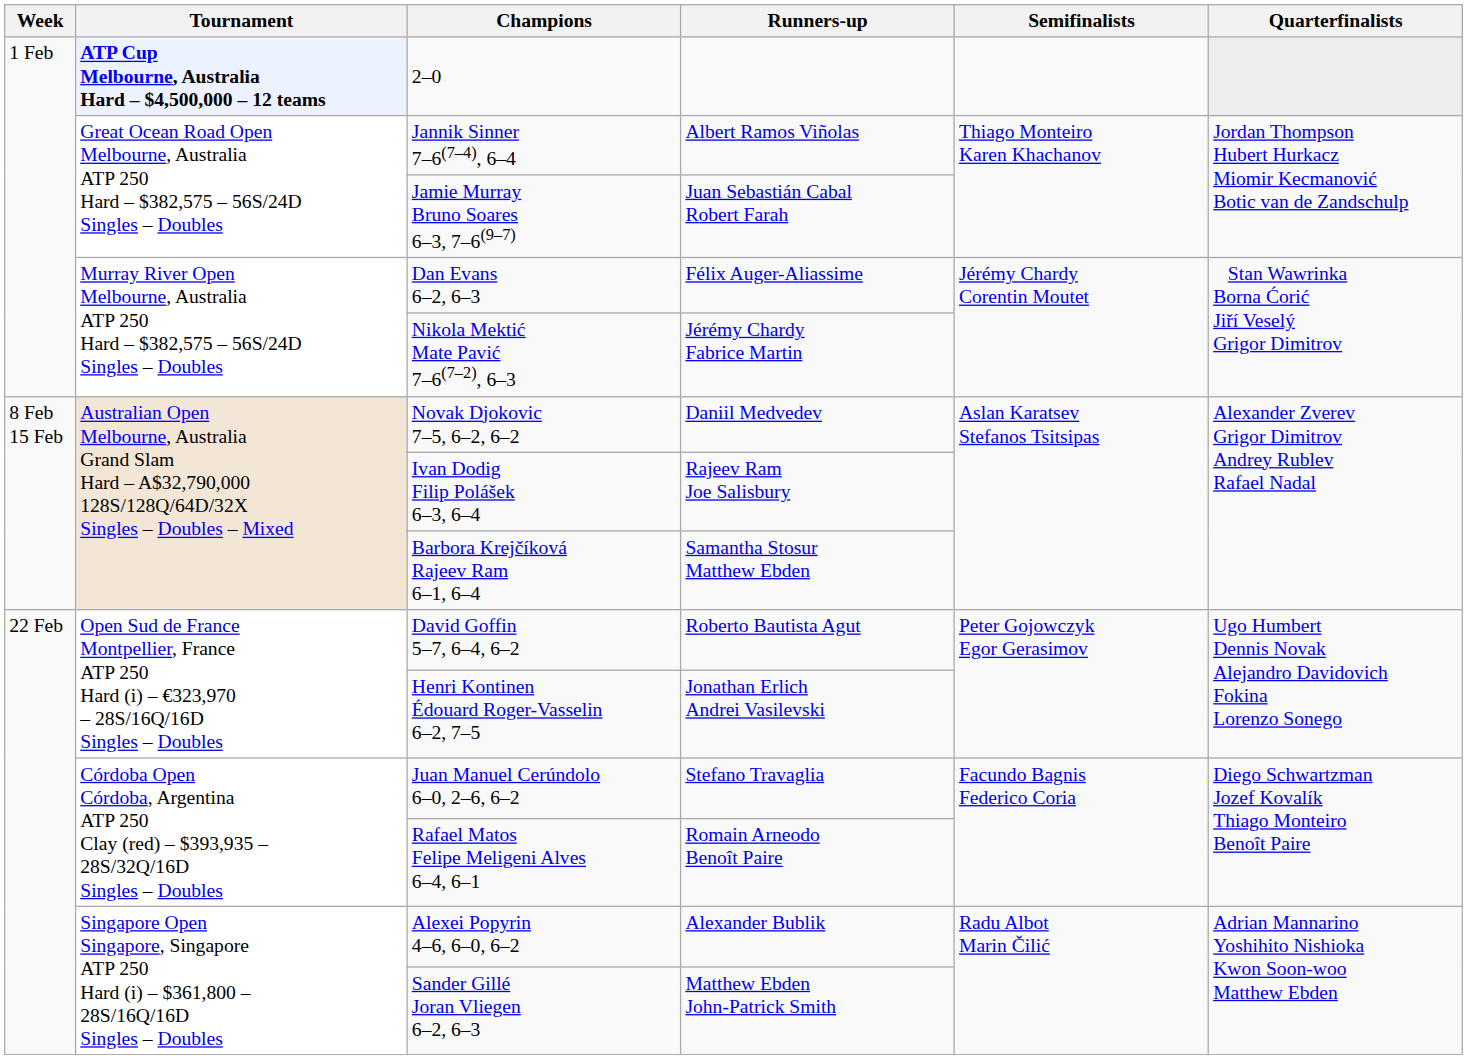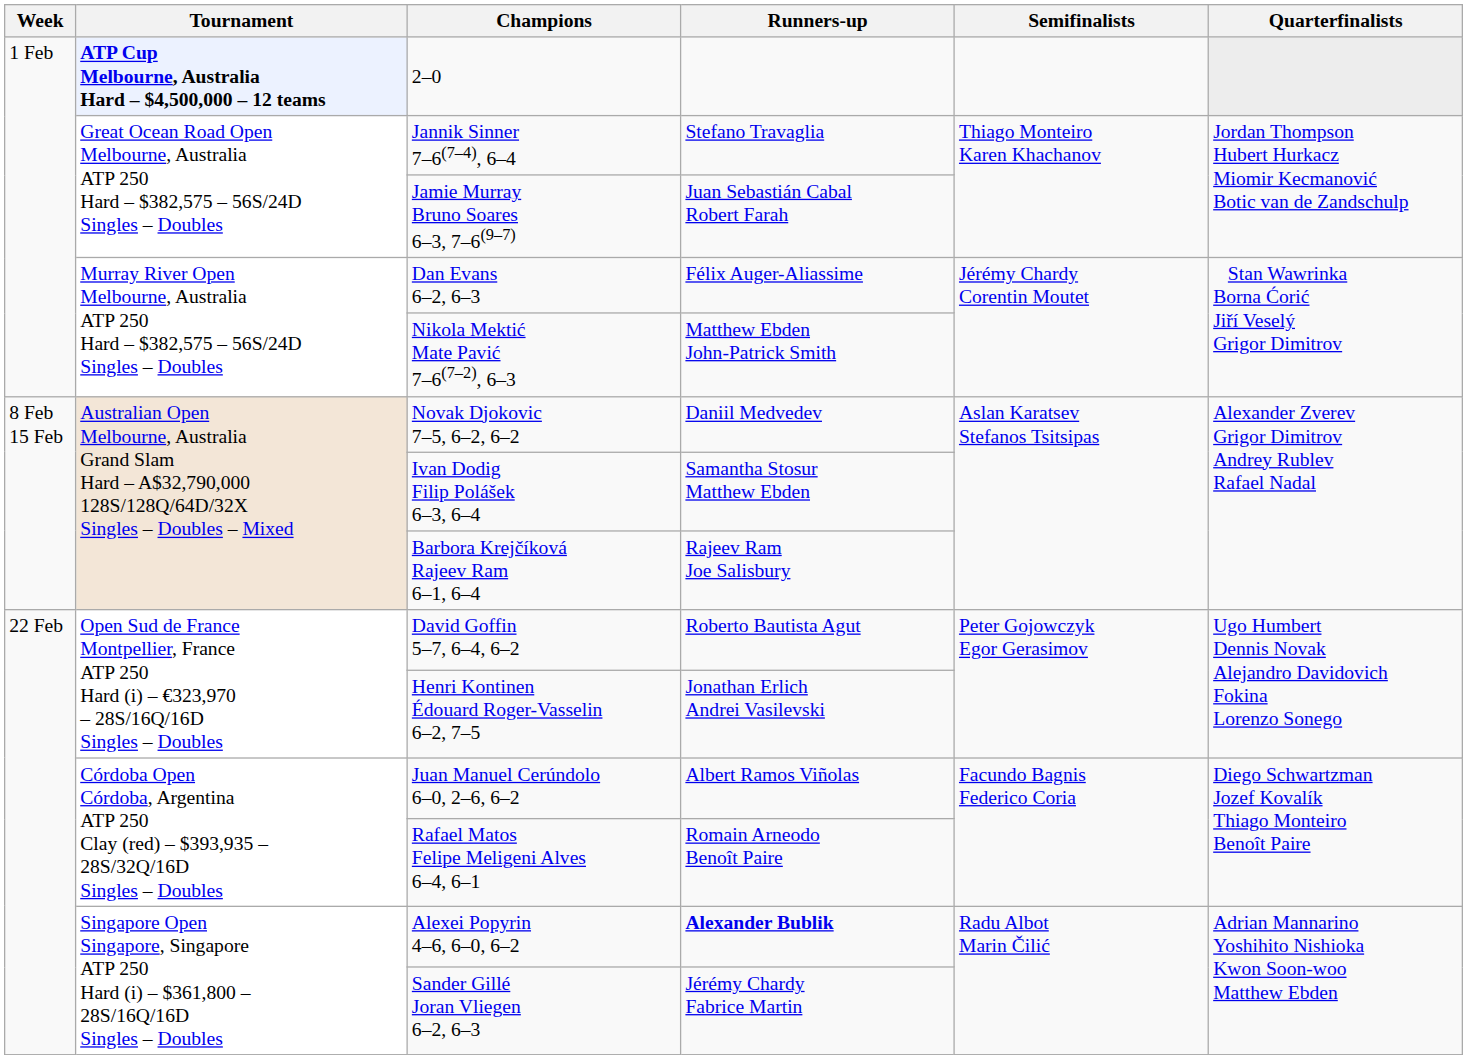(772, 131) Albert Ramos Viñolas -> (755, 131) Stefano Travaglia
(745, 341) Jérémy Chardy Fabrice Martin -> (761, 341) Matthew Ebden John-Patrick Smith
(738, 479) Rajeev Ram Joe Salisbury -> (752, 479) Samantha Stosur Matthew Ebden
(752, 558) Samantha Stosur Matthew Ebden -> (738, 558) Rajeev Ram Joe Salisbury
(755, 773) Stefano Travaglia -> (772, 773) Albert Ramos Viñolas
(755, 922) normal -> (760, 922) bold
(761, 995) Matthew Ebden John-Patrick Smith -> (745, 995) Jérémy Chardy Fabrice Martin
